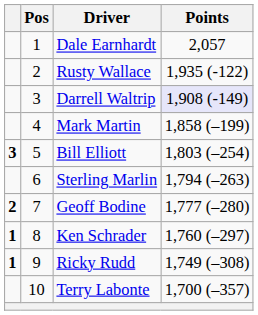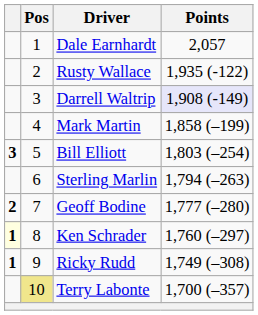(12, 234) no background -> (12, 234) lightyellow background
(36, 288) no background -> (36, 288) khaki background
